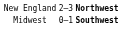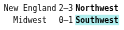(97, 20) no background -> (97, 20) paleturquoise background
